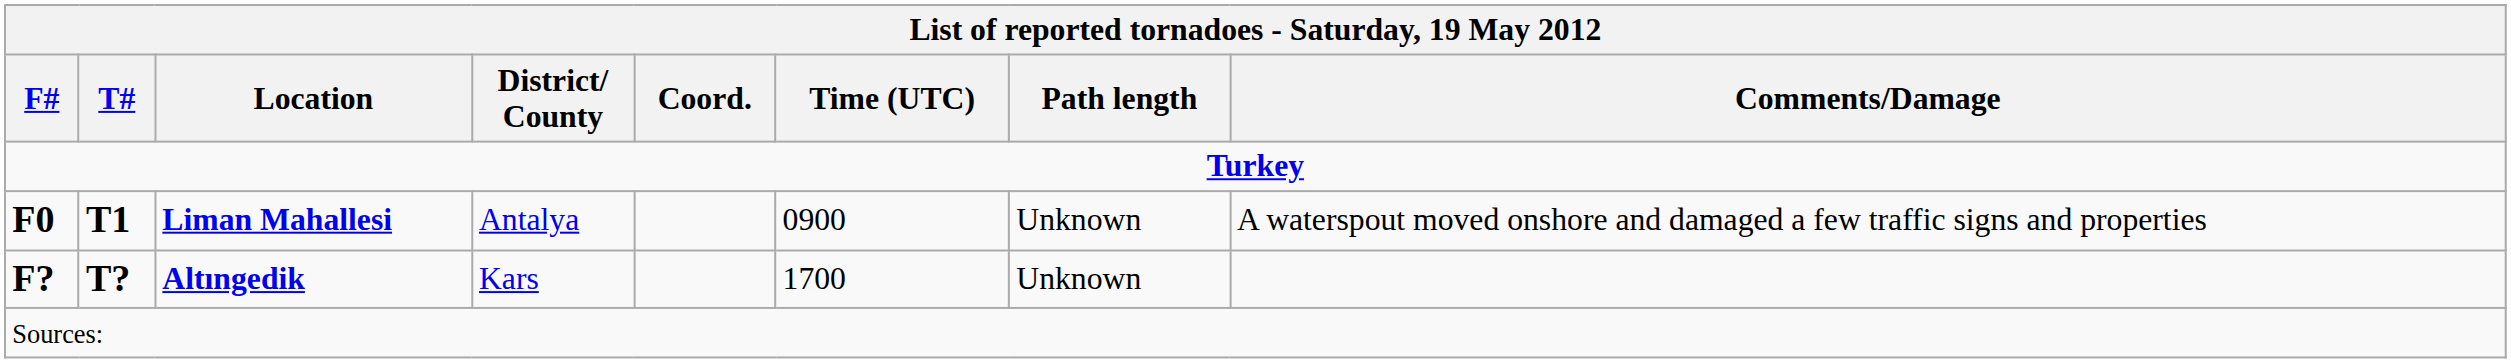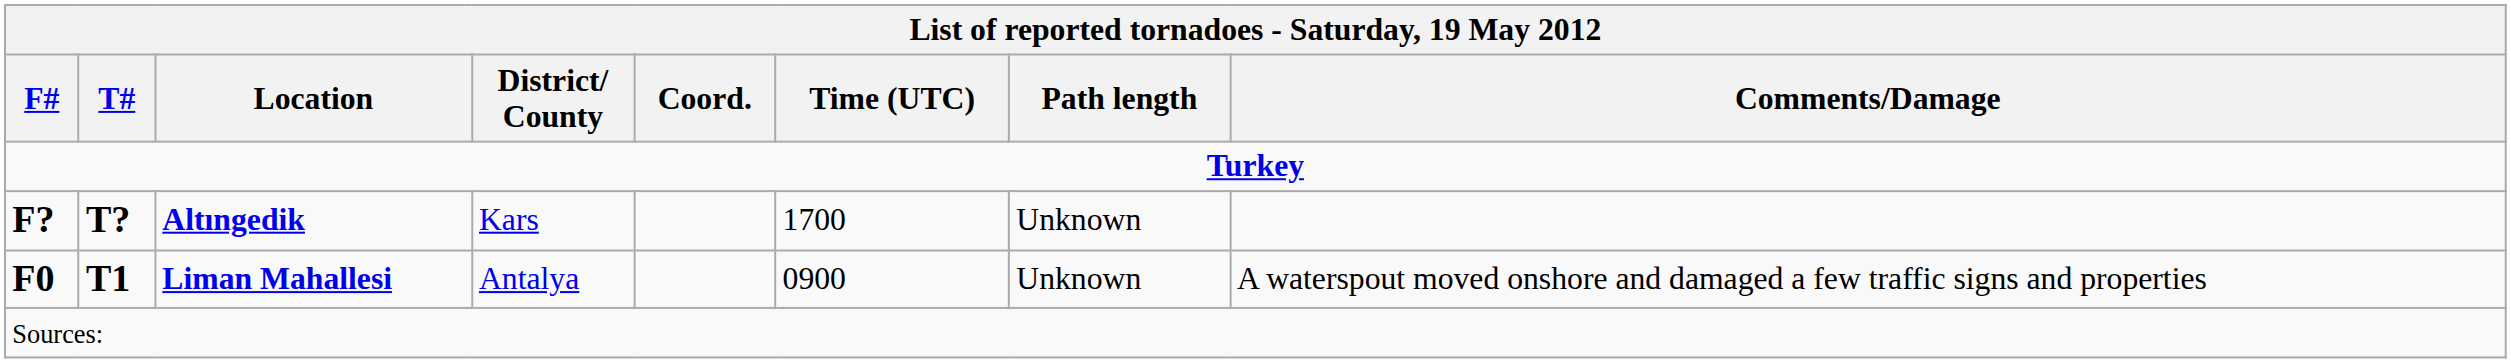rows swapped: (33, 219) <-> (33, 278)
